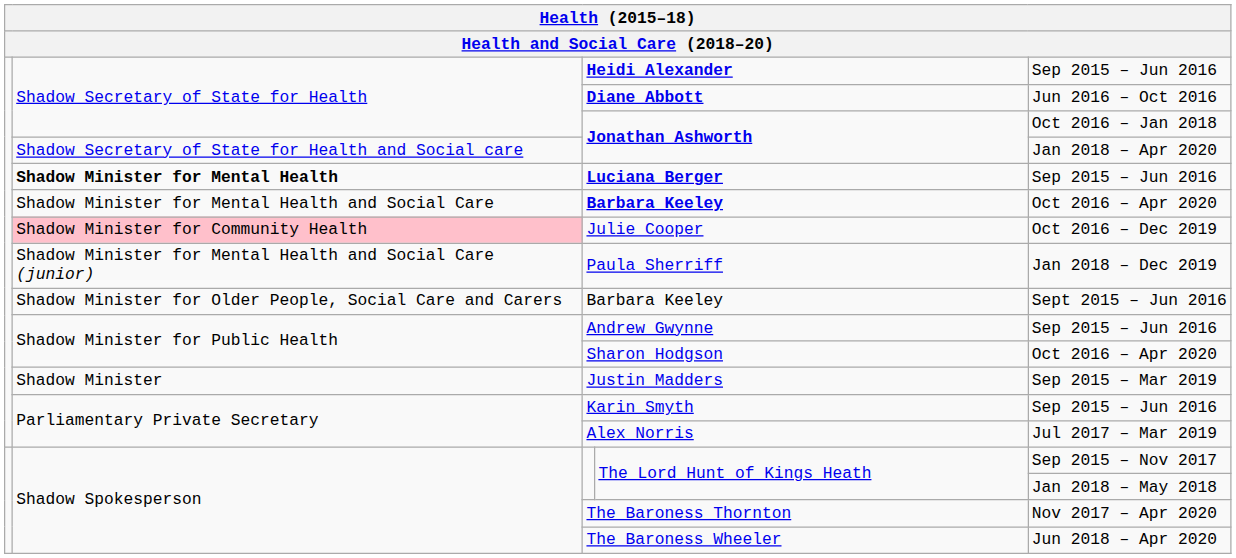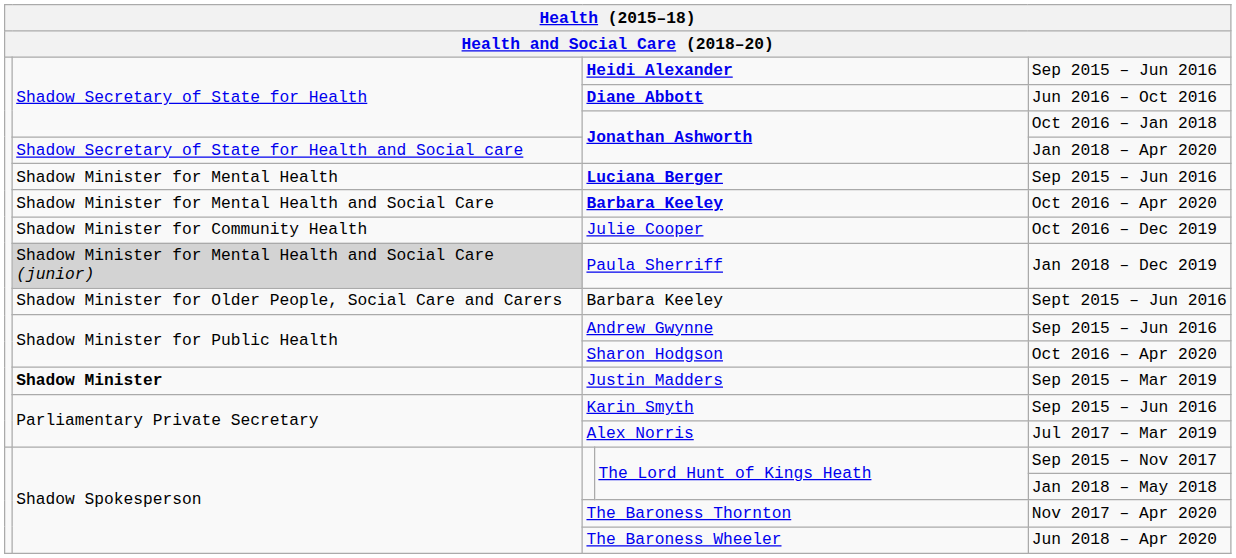(177, 177) bold -> (177, 177) normal
(192, 230) pink background -> (192, 230) no background
(255, 266) no background -> (255, 266) lightgrey background
(89, 381) normal -> (89, 381) bold
